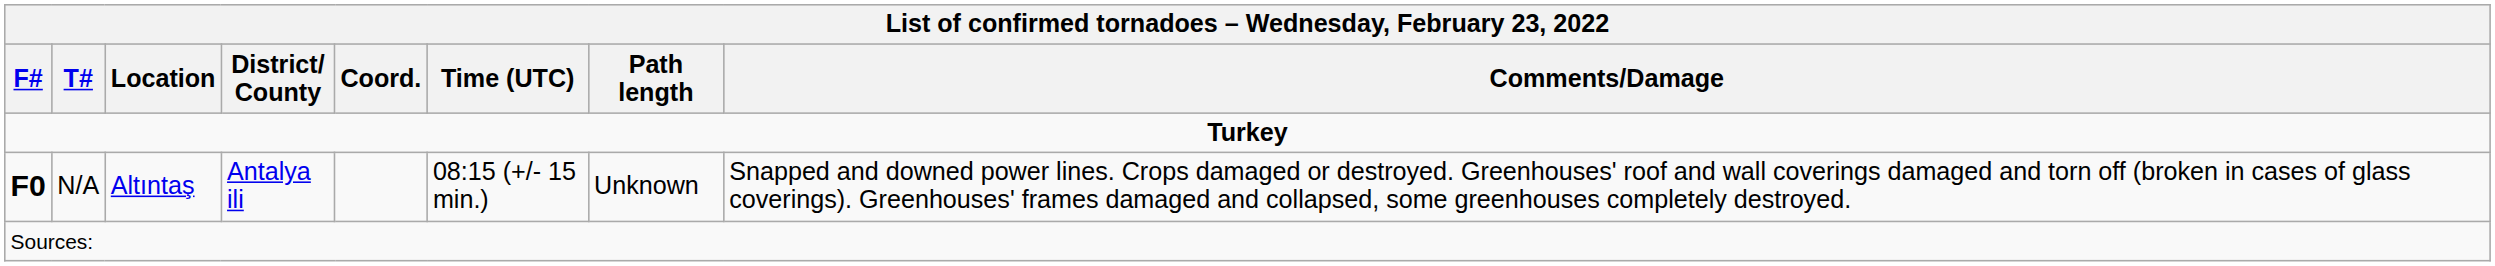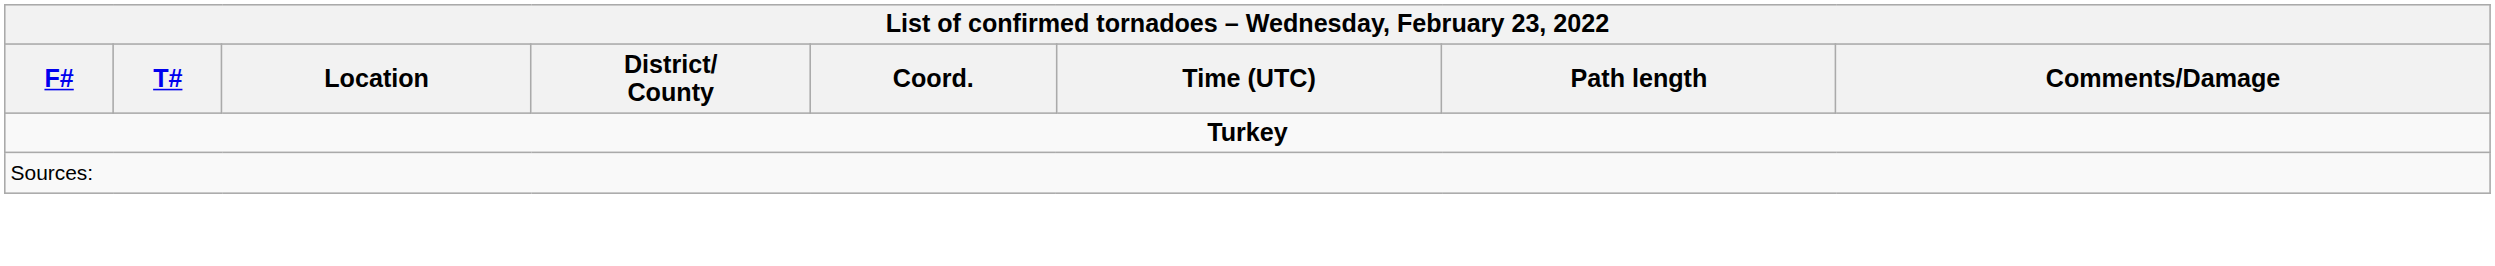- row: (28, 186)
